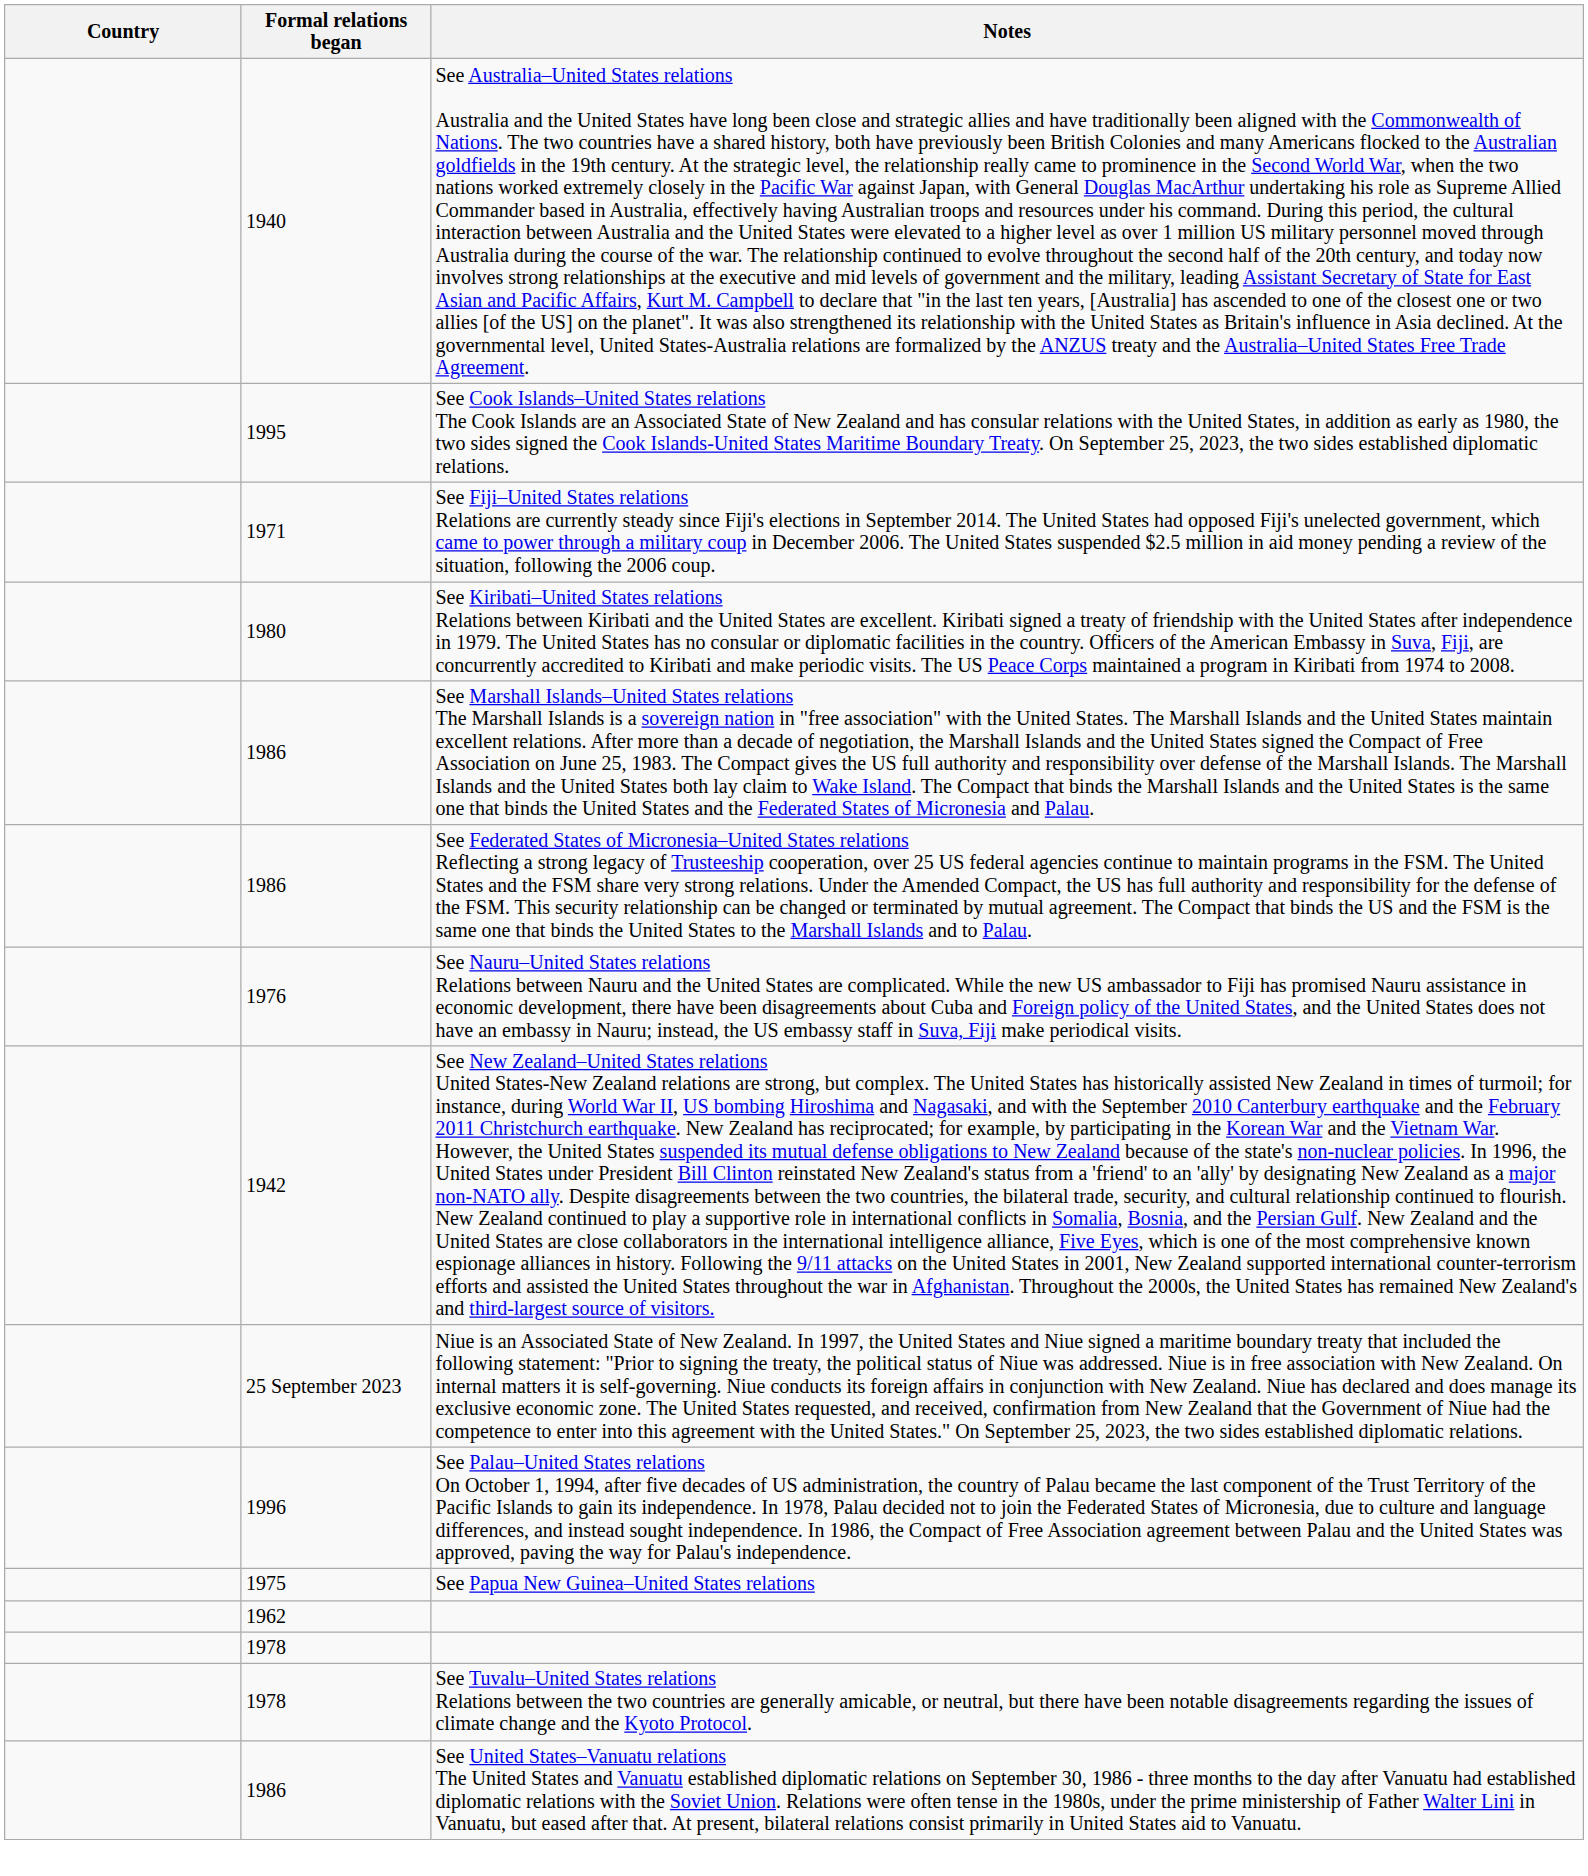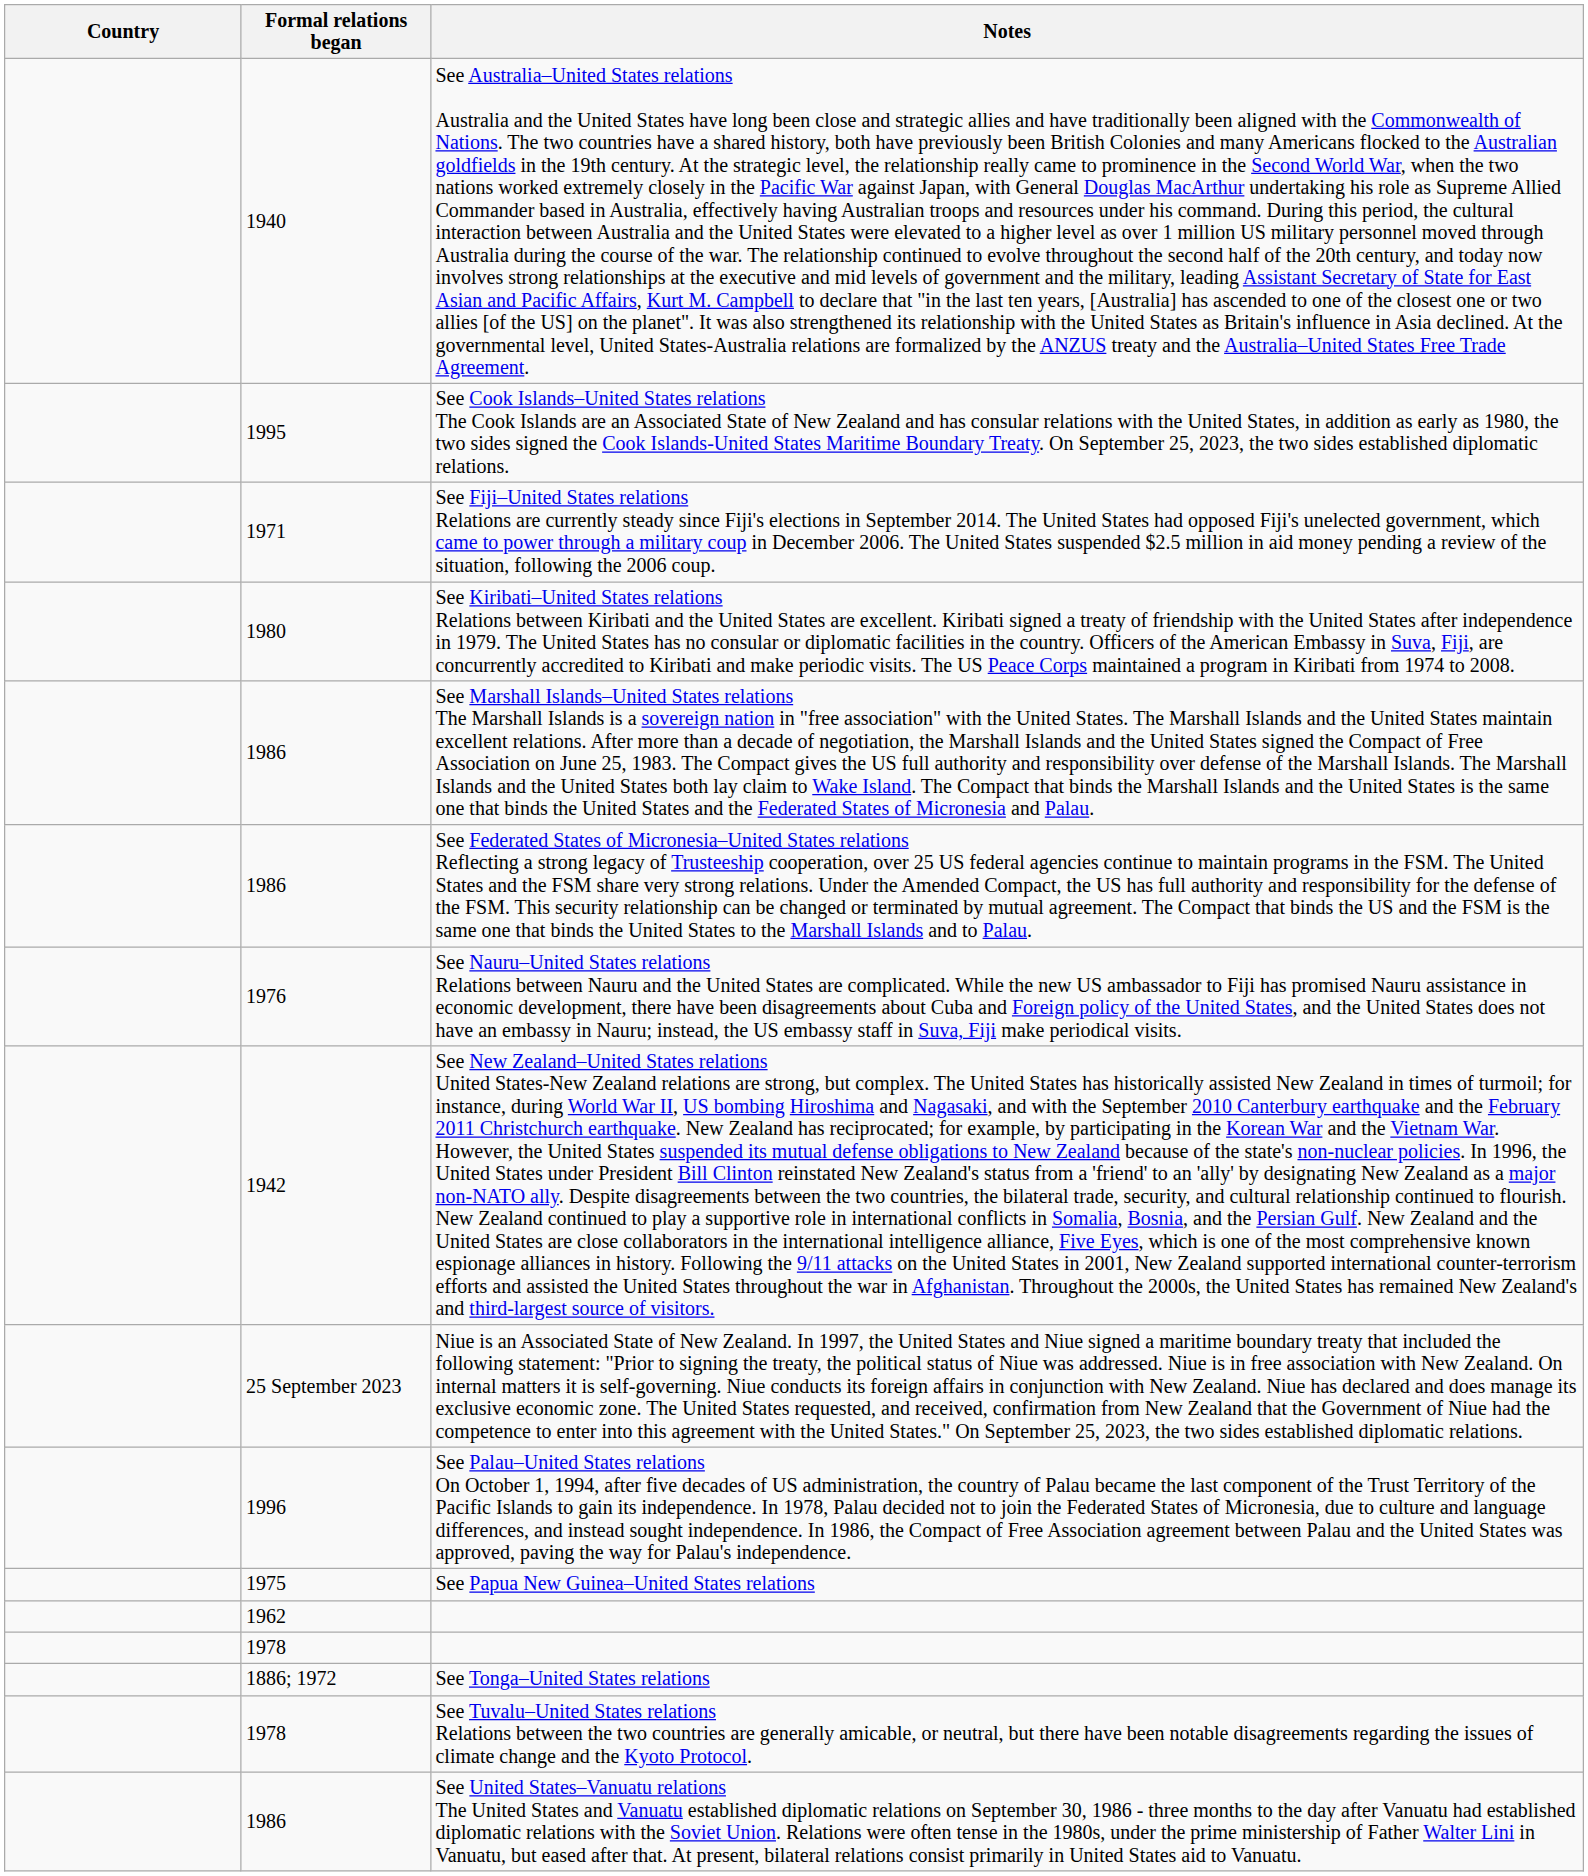+ row: (291, 1679)
